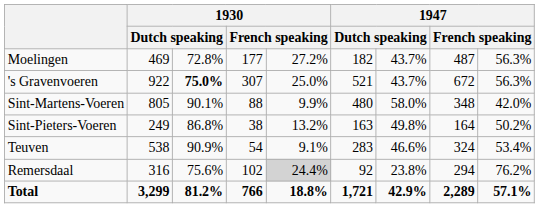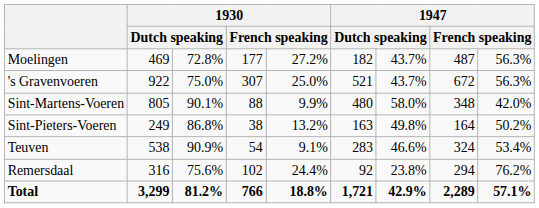(204, 81) bold -> (205, 81) normal
(310, 170) lightgrey background -> (310, 170) no background
